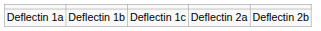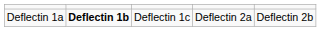(97, 17) normal -> (99, 17) bold
